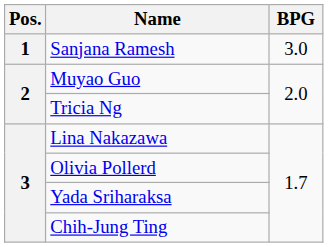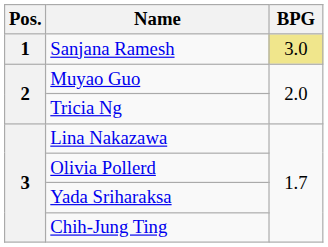(296, 49) no background -> (296, 49) khaki background
